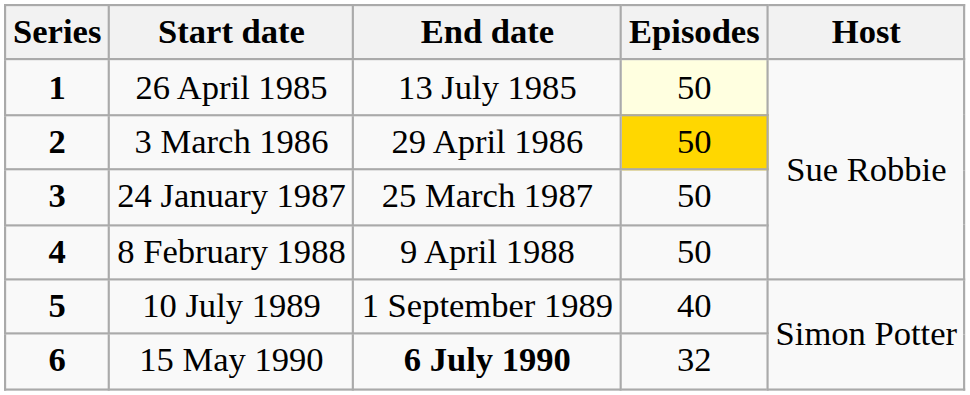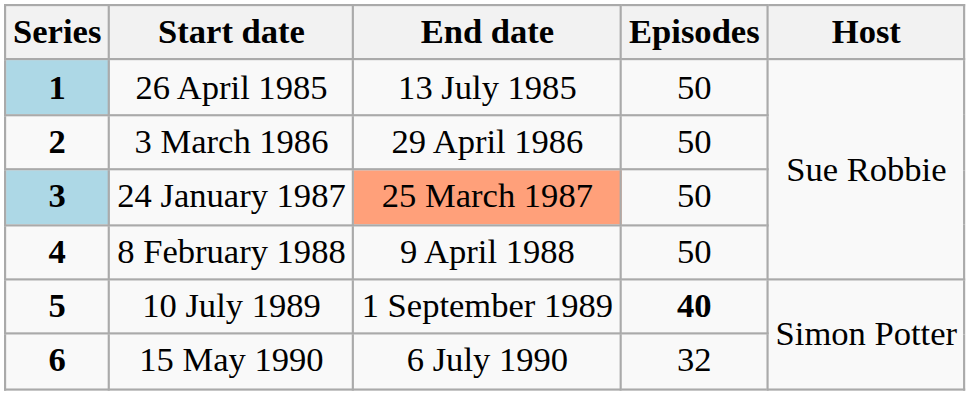(57, 86) no background -> (57, 86) lightblue background
(694, 86) lightyellow background -> (694, 86) no background
(694, 141) gold background -> (694, 141) no background
(57, 196) no background -> (57, 196) lightblue background
(487, 196) no background -> (487, 196) lightsalmon background
(694, 305) normal -> (694, 305) bold
(487, 360) bold -> (487, 360) normal
